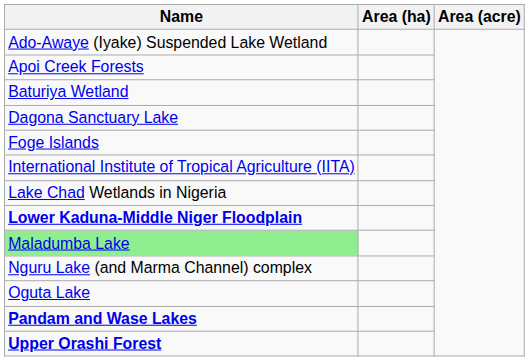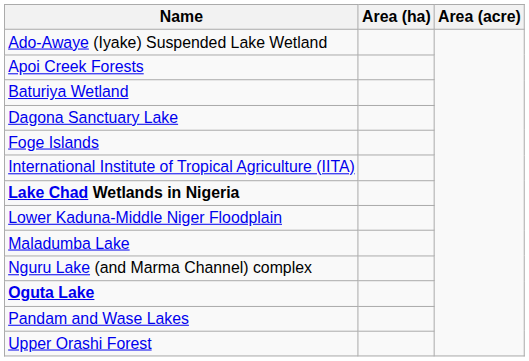(117, 192) normal -> (124, 192) bold
(155, 218) bold -> (145, 218) normal
(69, 243) lightgreen background -> (69, 243) no background
(49, 293) normal -> (51, 293) bold
(102, 318) bold -> (99, 318) normal
(85, 343) bold -> (80, 343) normal
